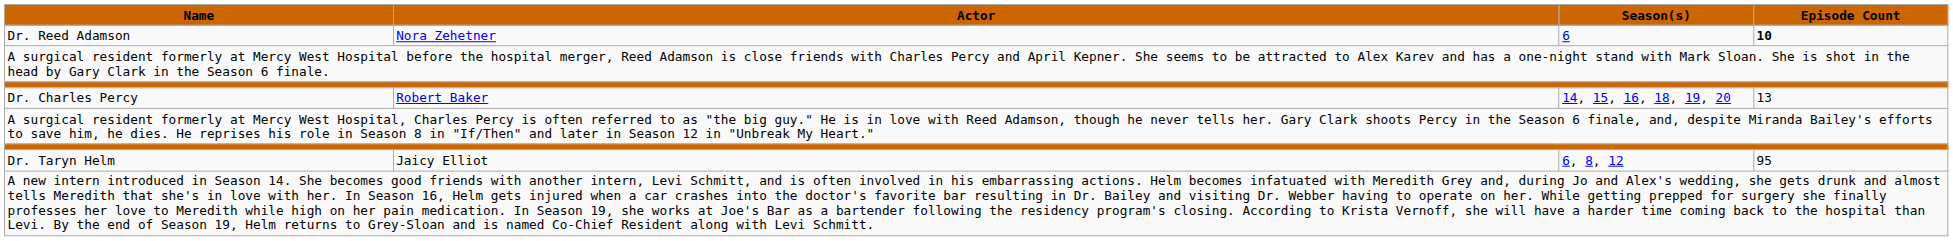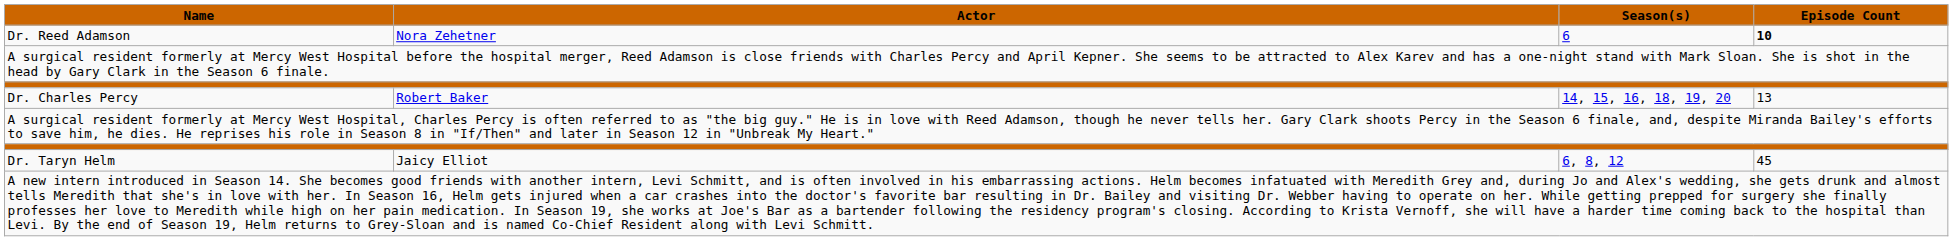(1764, 160) 95 -> (1764, 160) 45
